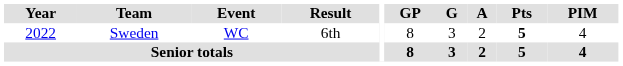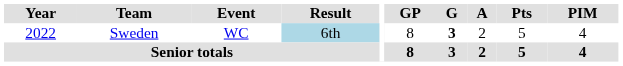(331, 32) no background -> (331, 32) lightblue background
(452, 32) normal -> (452, 32) bold
(522, 32) bold -> (522, 32) normal
